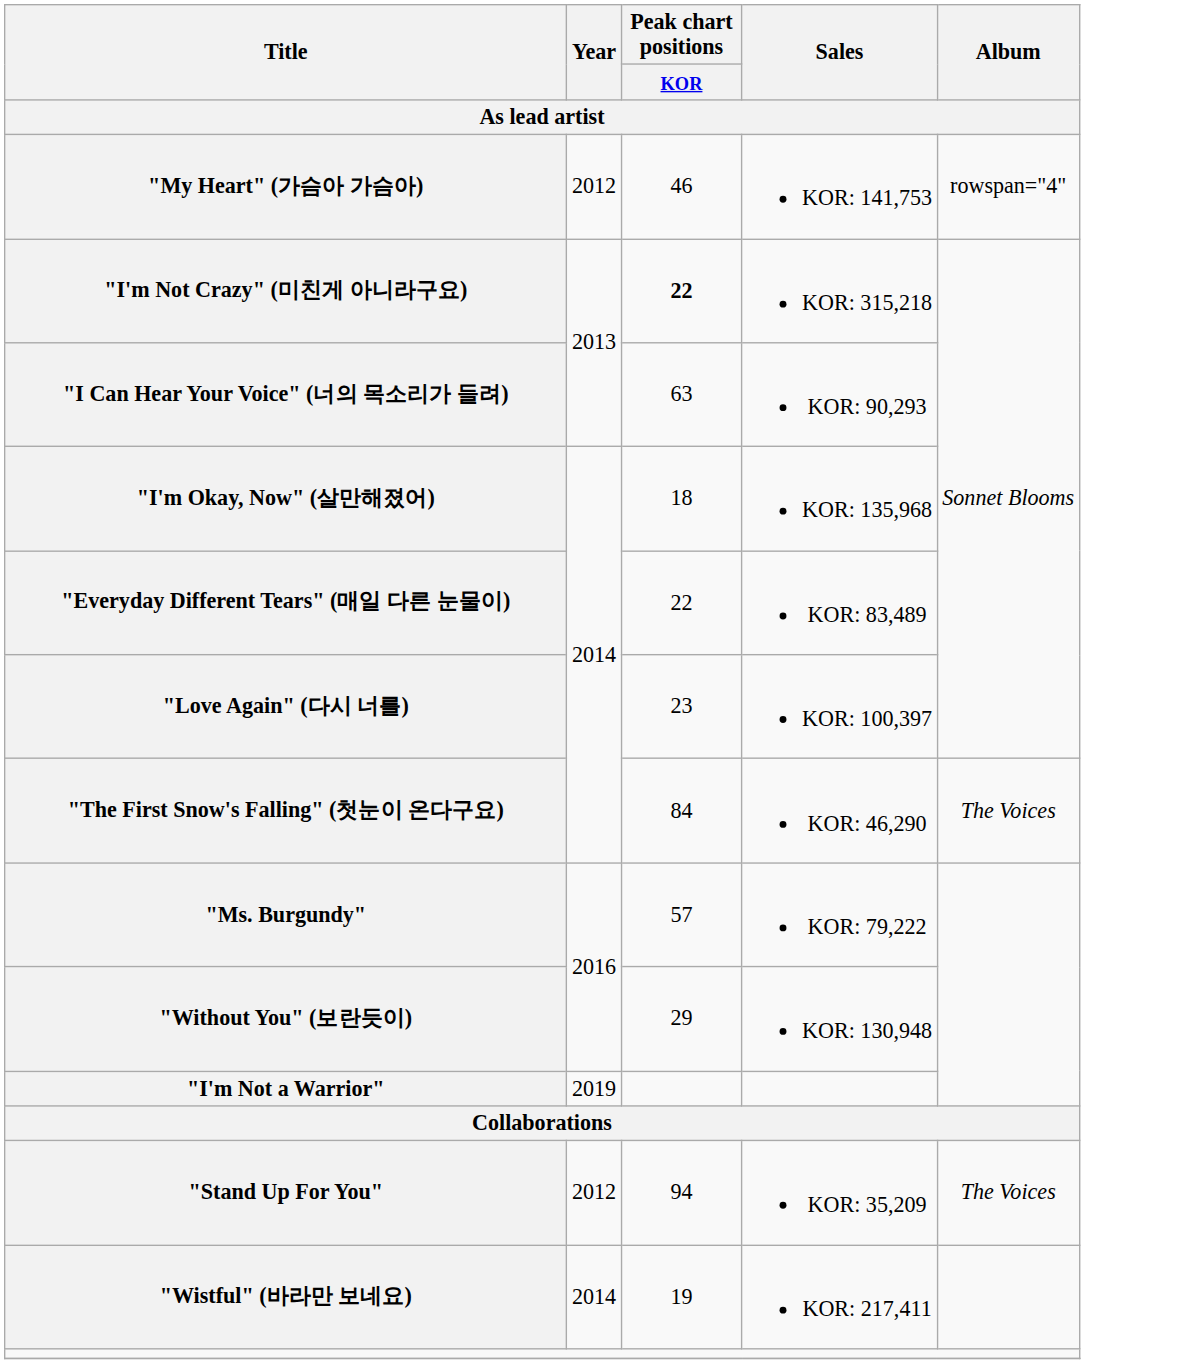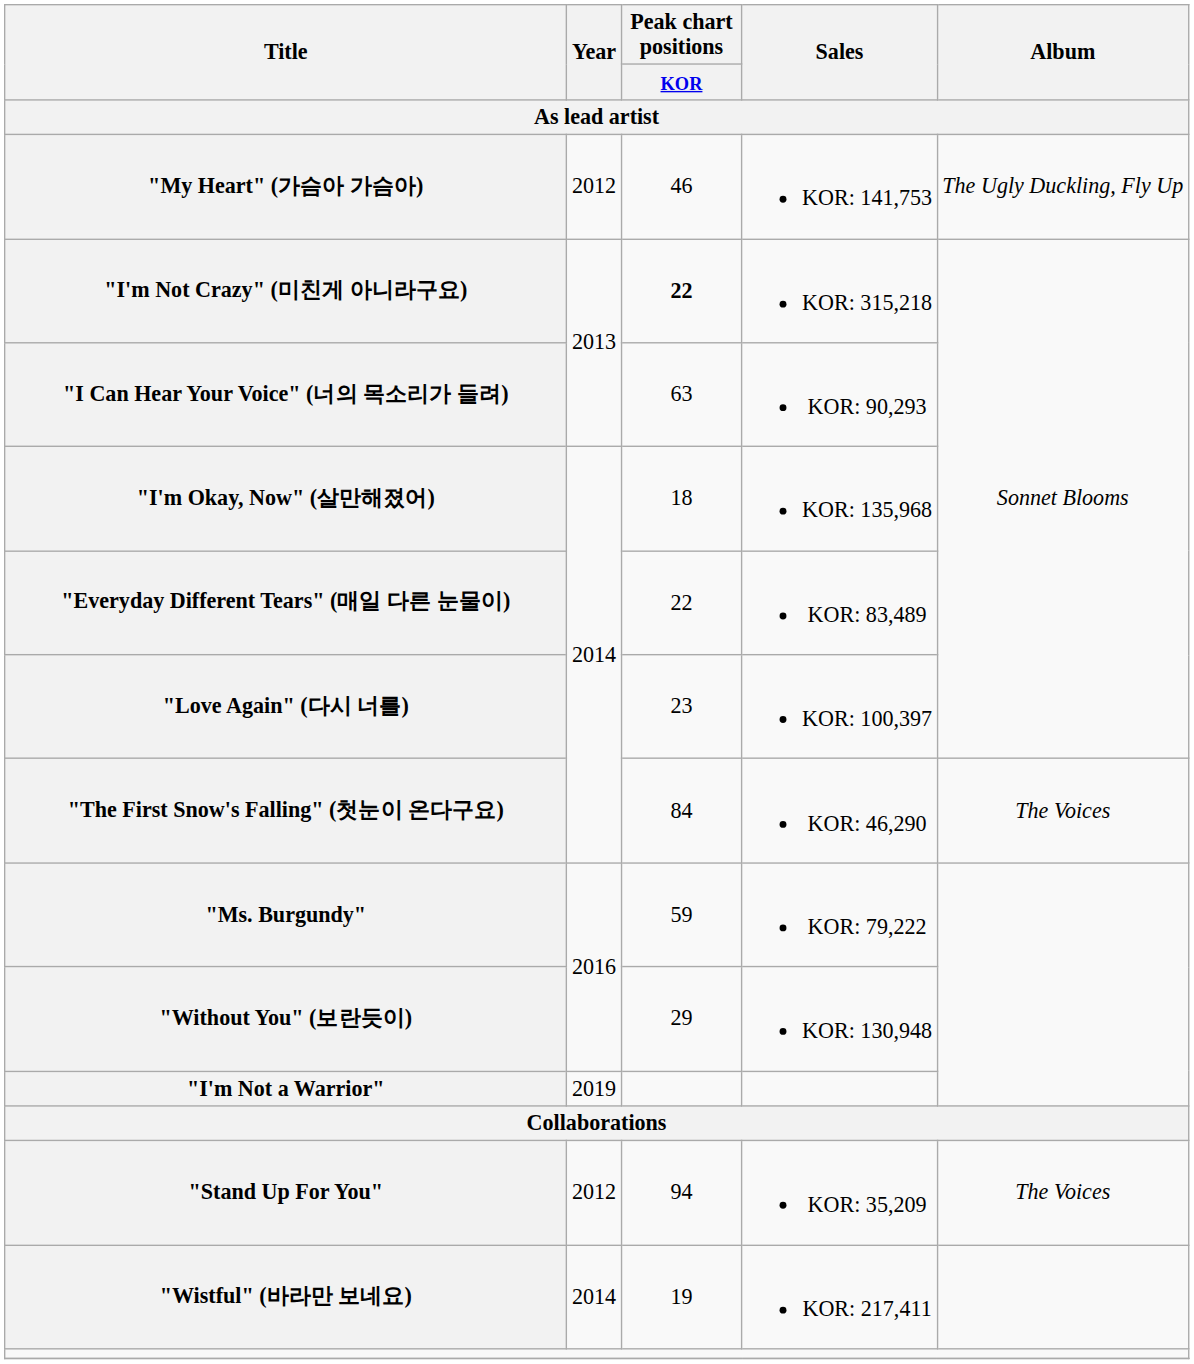(1008, 186) rowspan="4" -> (1063, 186) The Ugly Duckling, Fly Up
(681, 914) 57 -> (681, 914) 59
